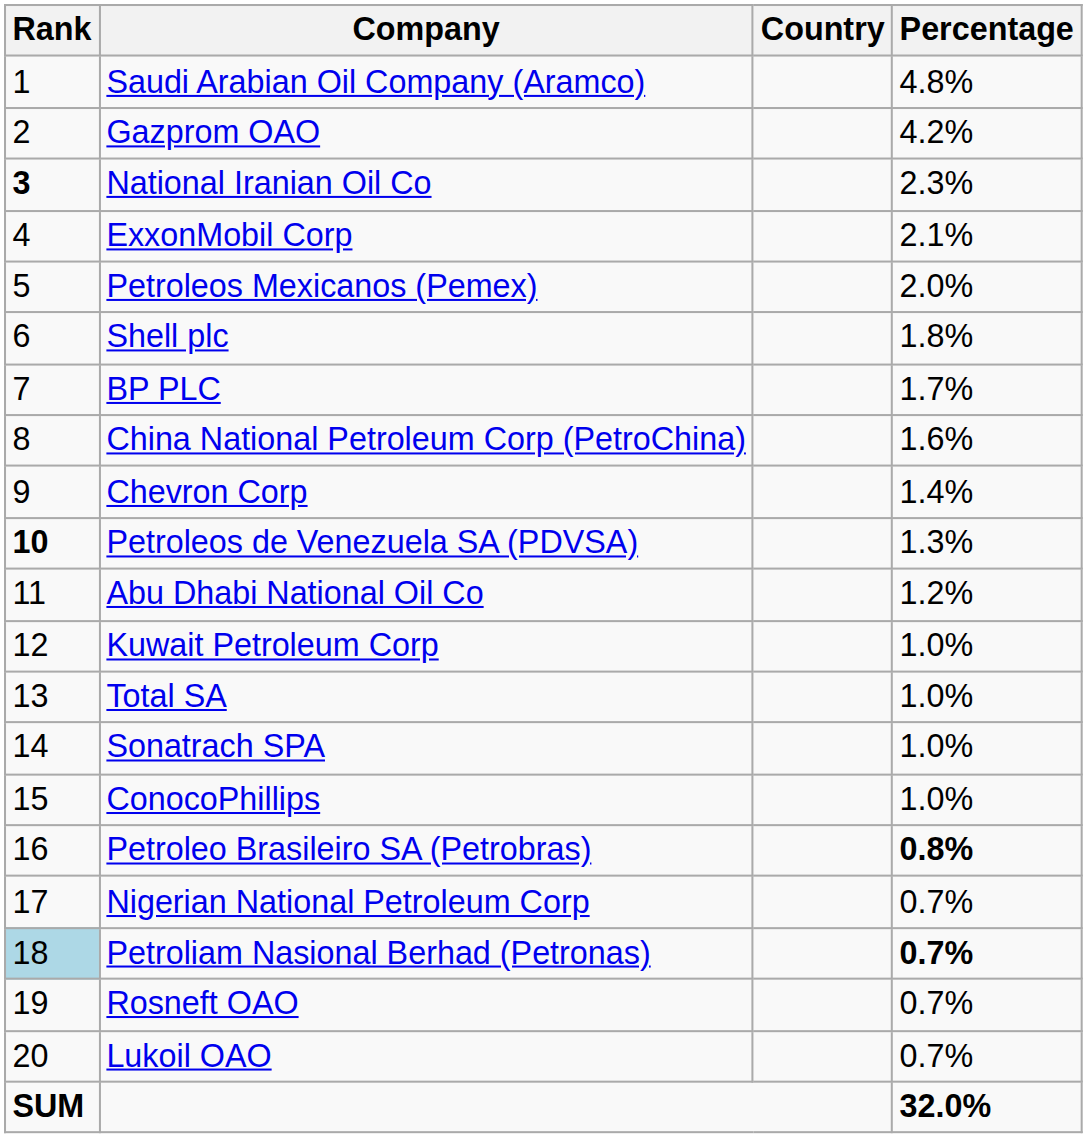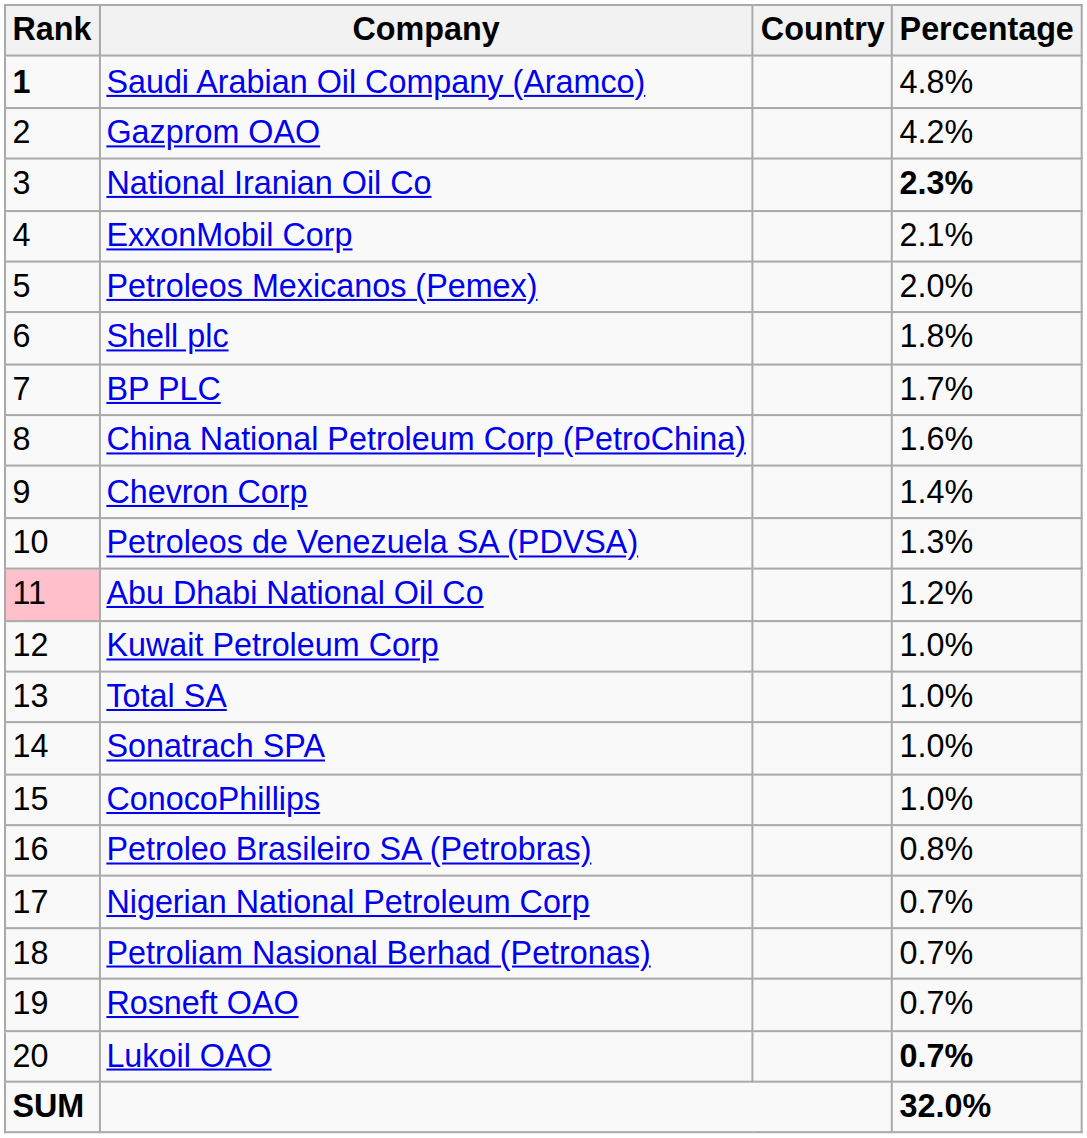(21, 81) normal -> (21, 81) bold
(21, 183) bold -> (21, 183) normal
(936, 183) normal -> (936, 183) bold
(30, 542) bold -> (30, 542) normal
(29, 593) no background -> (29, 593) pink background
(936, 850) bold -> (936, 850) normal
(30, 952) lightblue background -> (30, 952) no background
(936, 952) bold -> (936, 952) normal
(936, 1055) normal -> (936, 1055) bold
